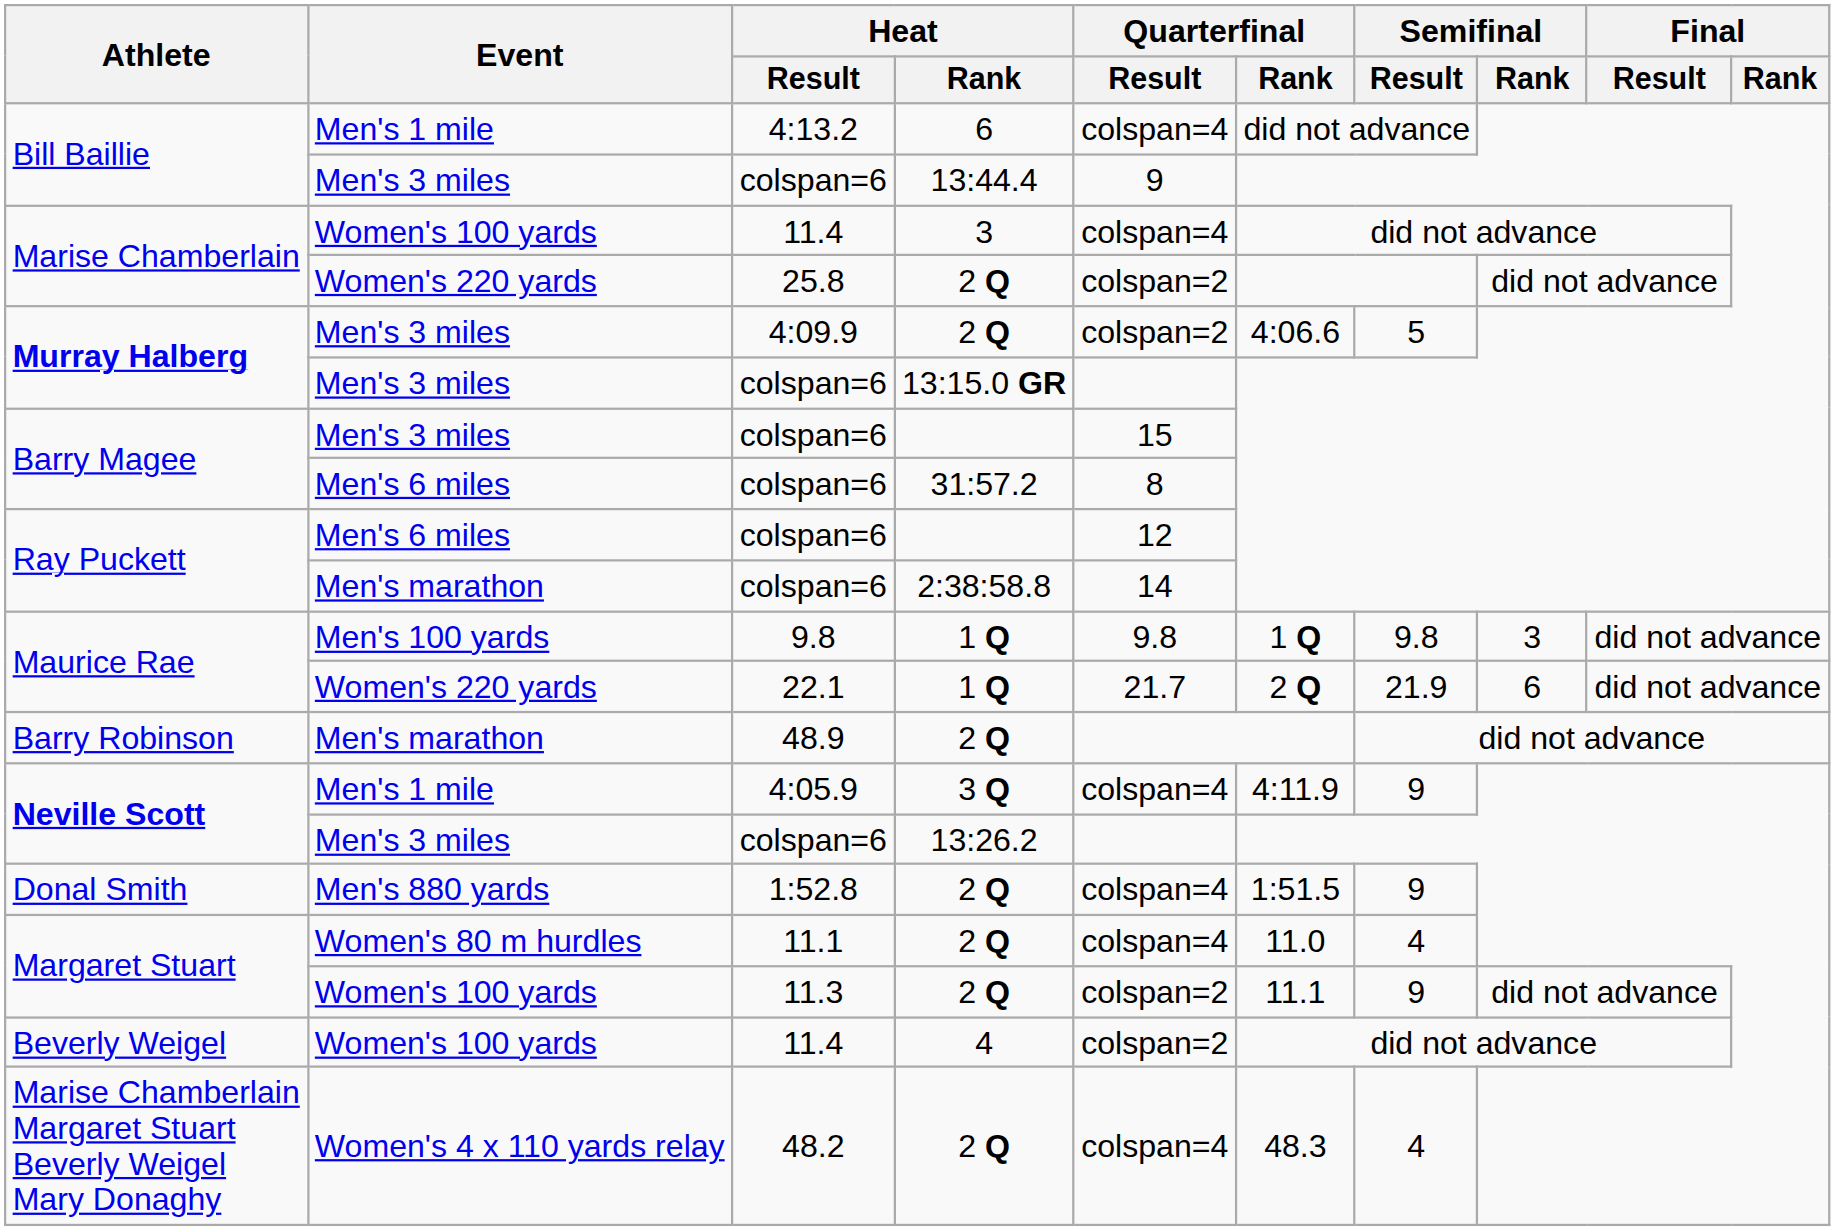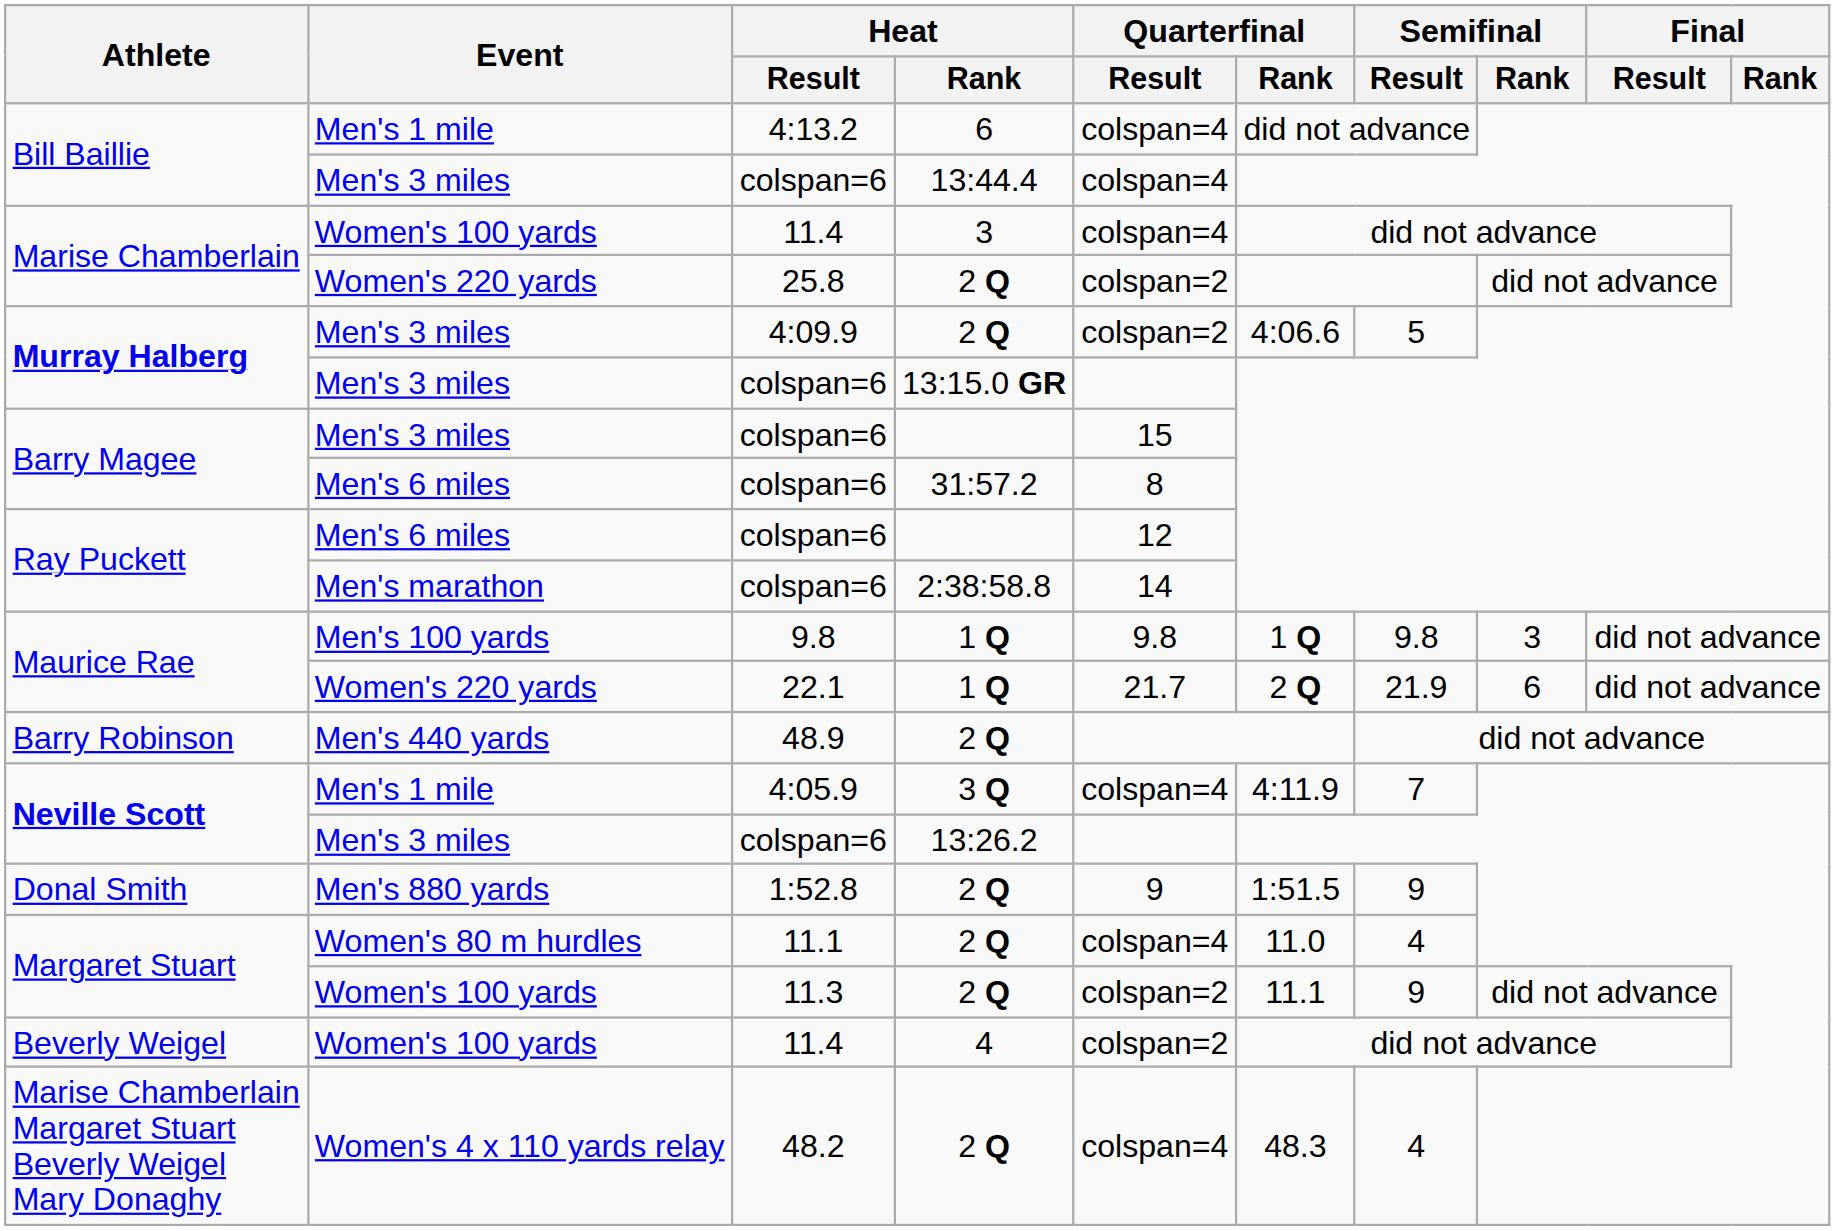(1155, 180) 9 -> (1155, 180) colspan=4
(429, 738) Men's marathon -> (432, 738) Men's 440 yards
(1416, 789) 9 -> (1416, 789) 7
(1155, 890) colspan=4 -> (1155, 890) 9
